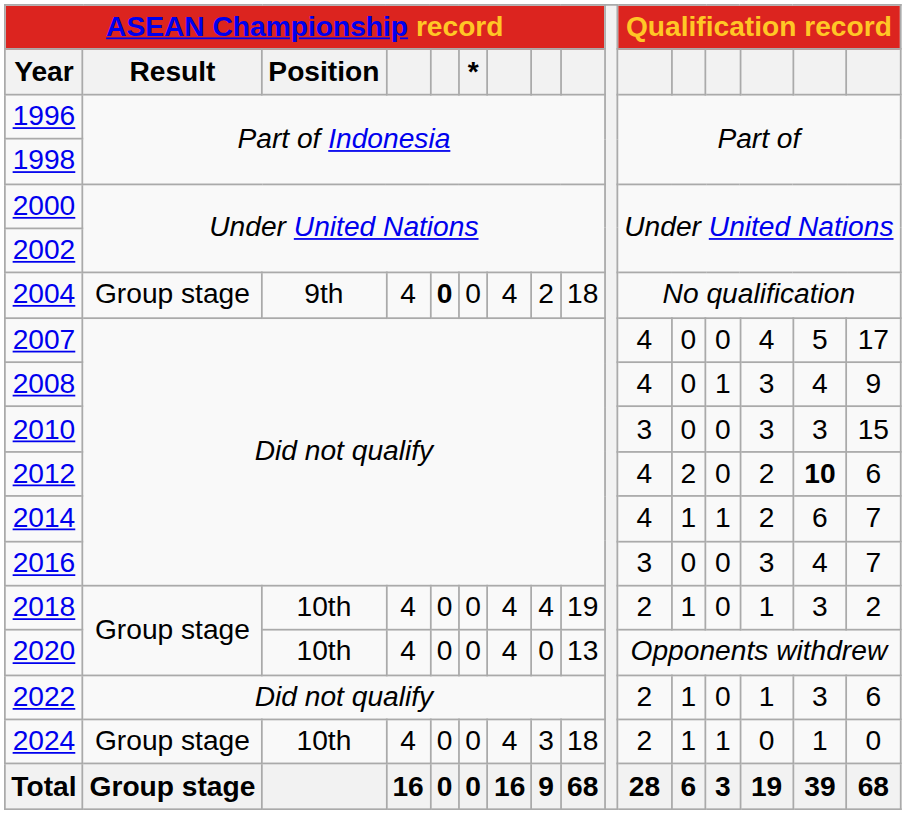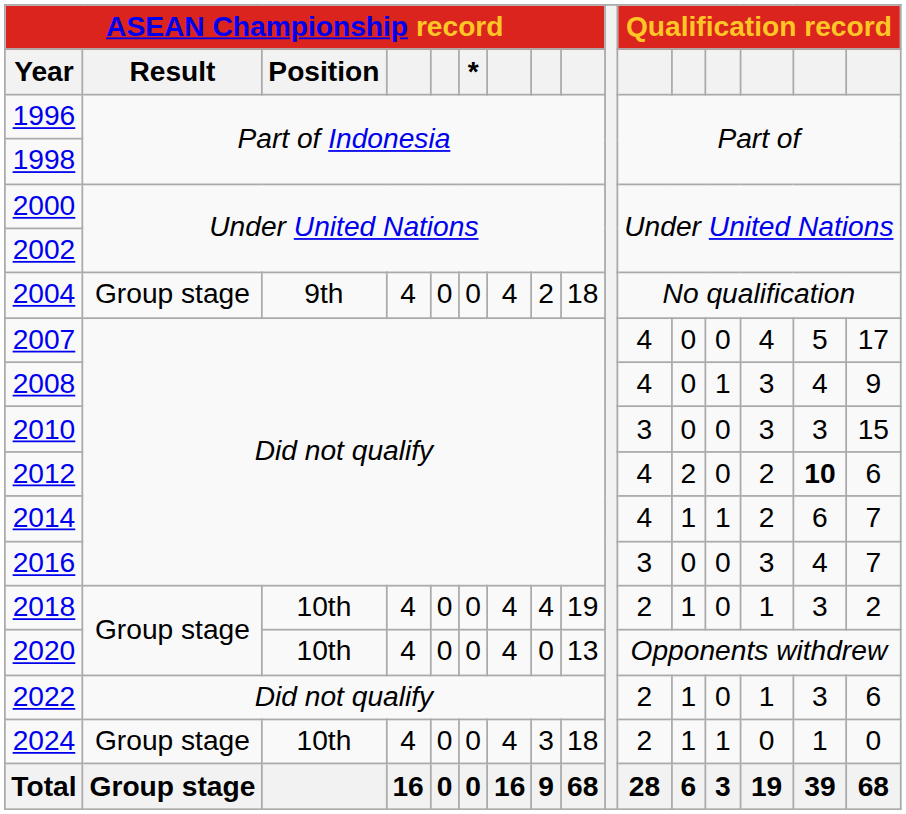(445, 294) bold -> (445, 294) normal
